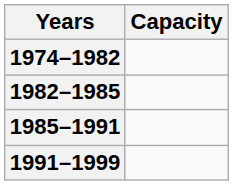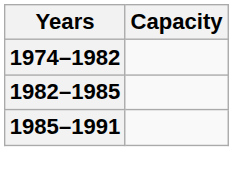- row: (65, 162)
